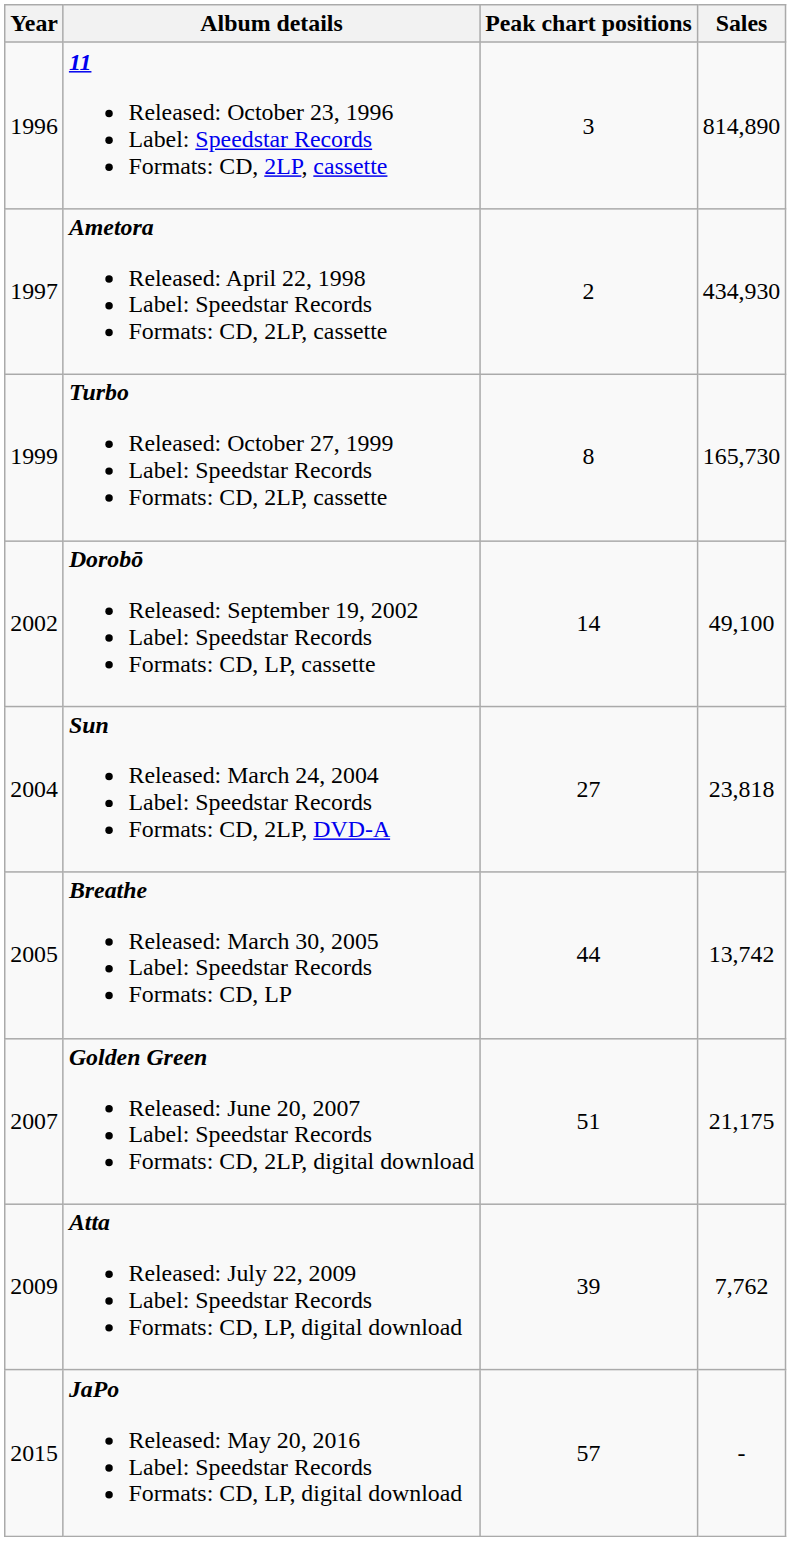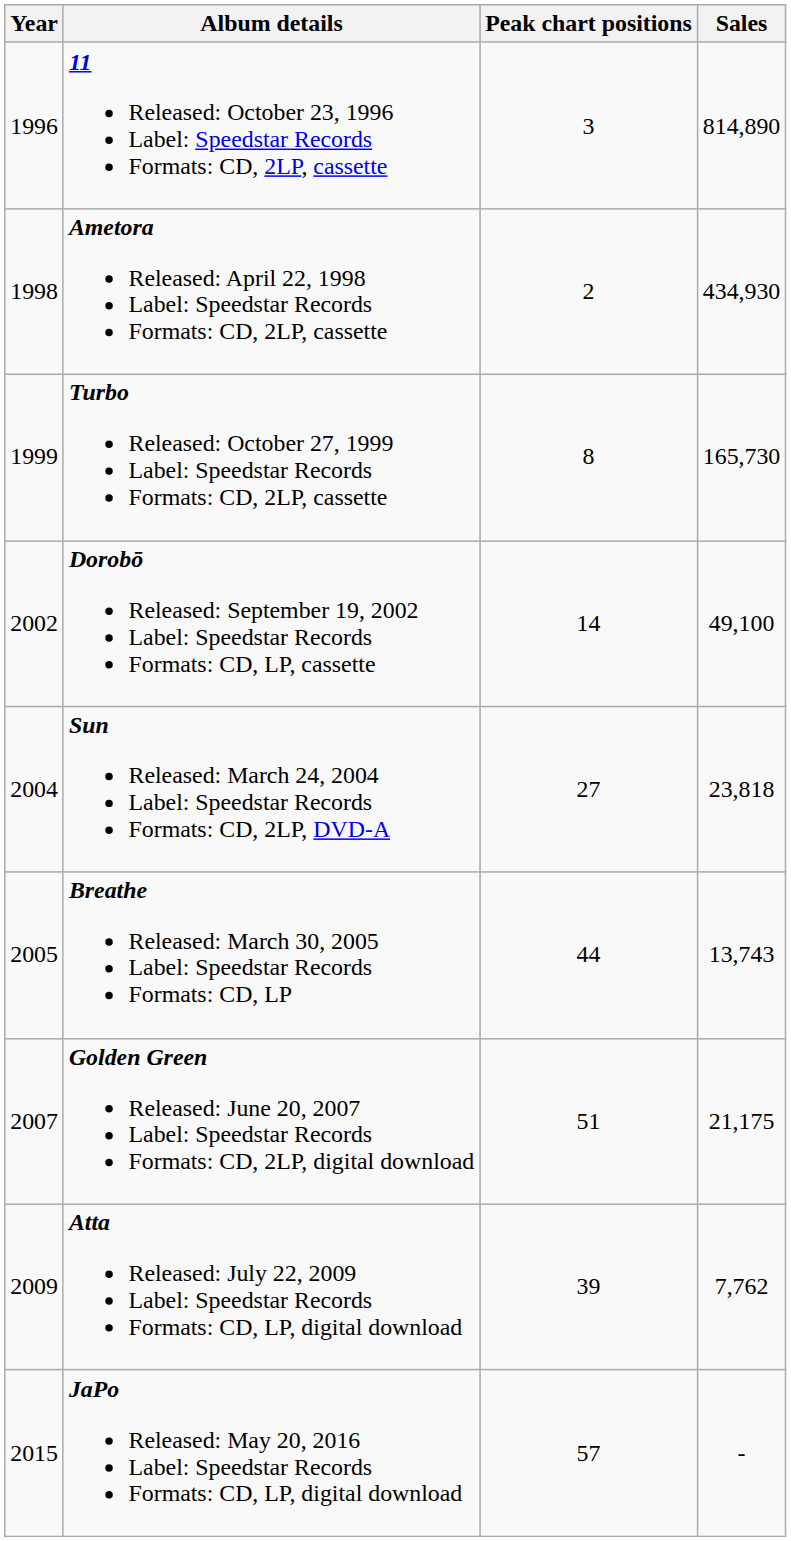(34, 291) 1997 -> (34, 291) 1998
(742, 955) 13,742 -> (742, 955) 13,743
